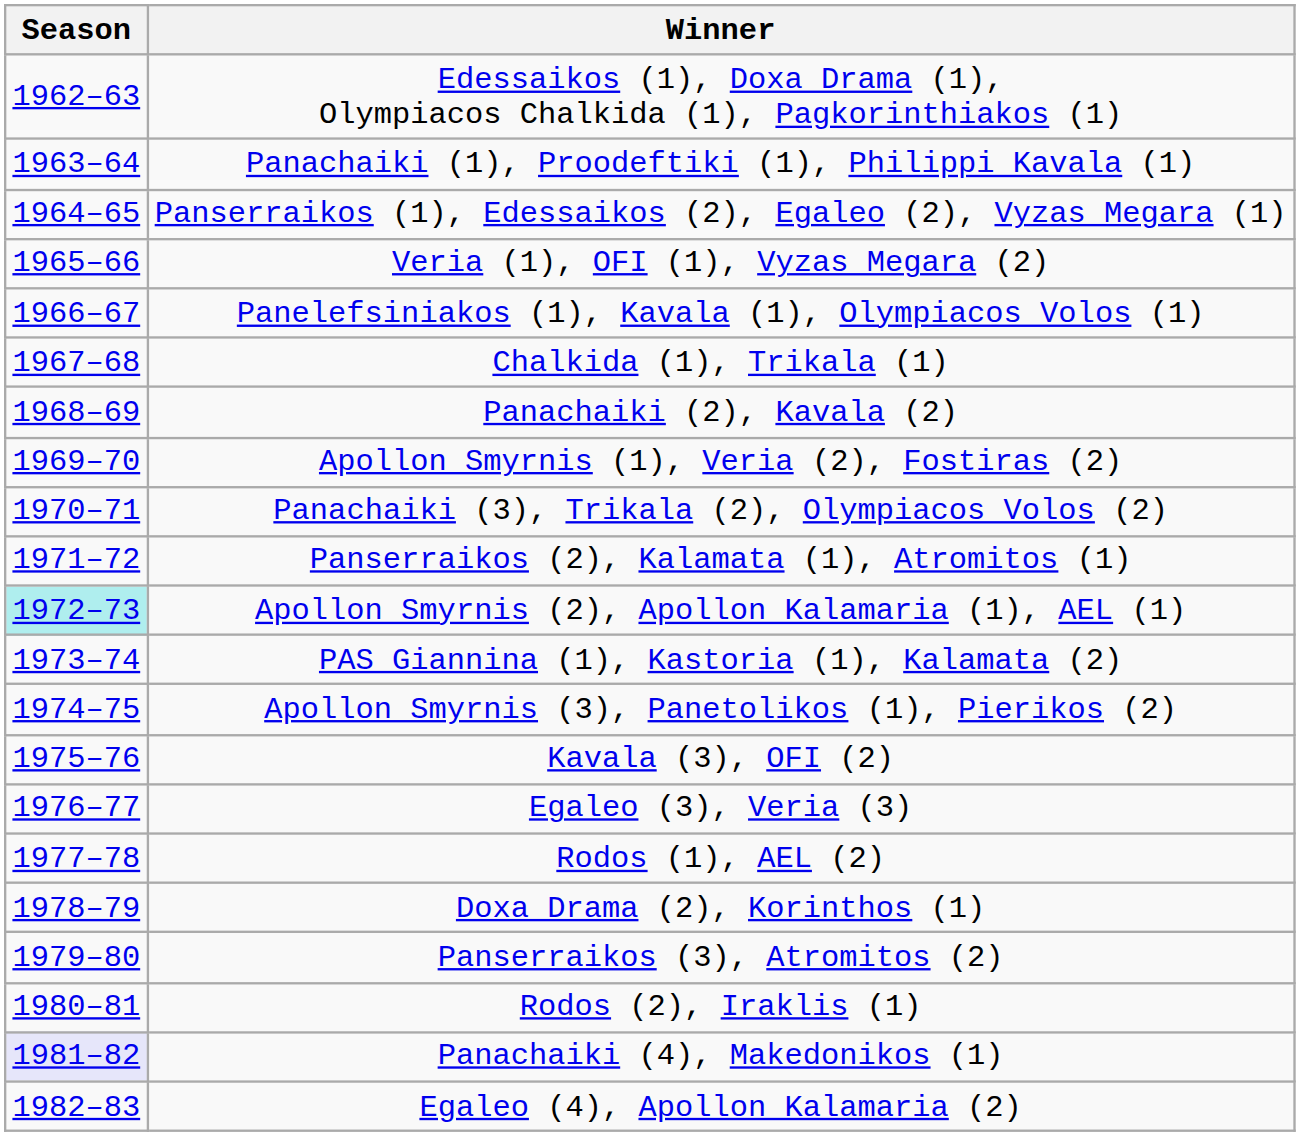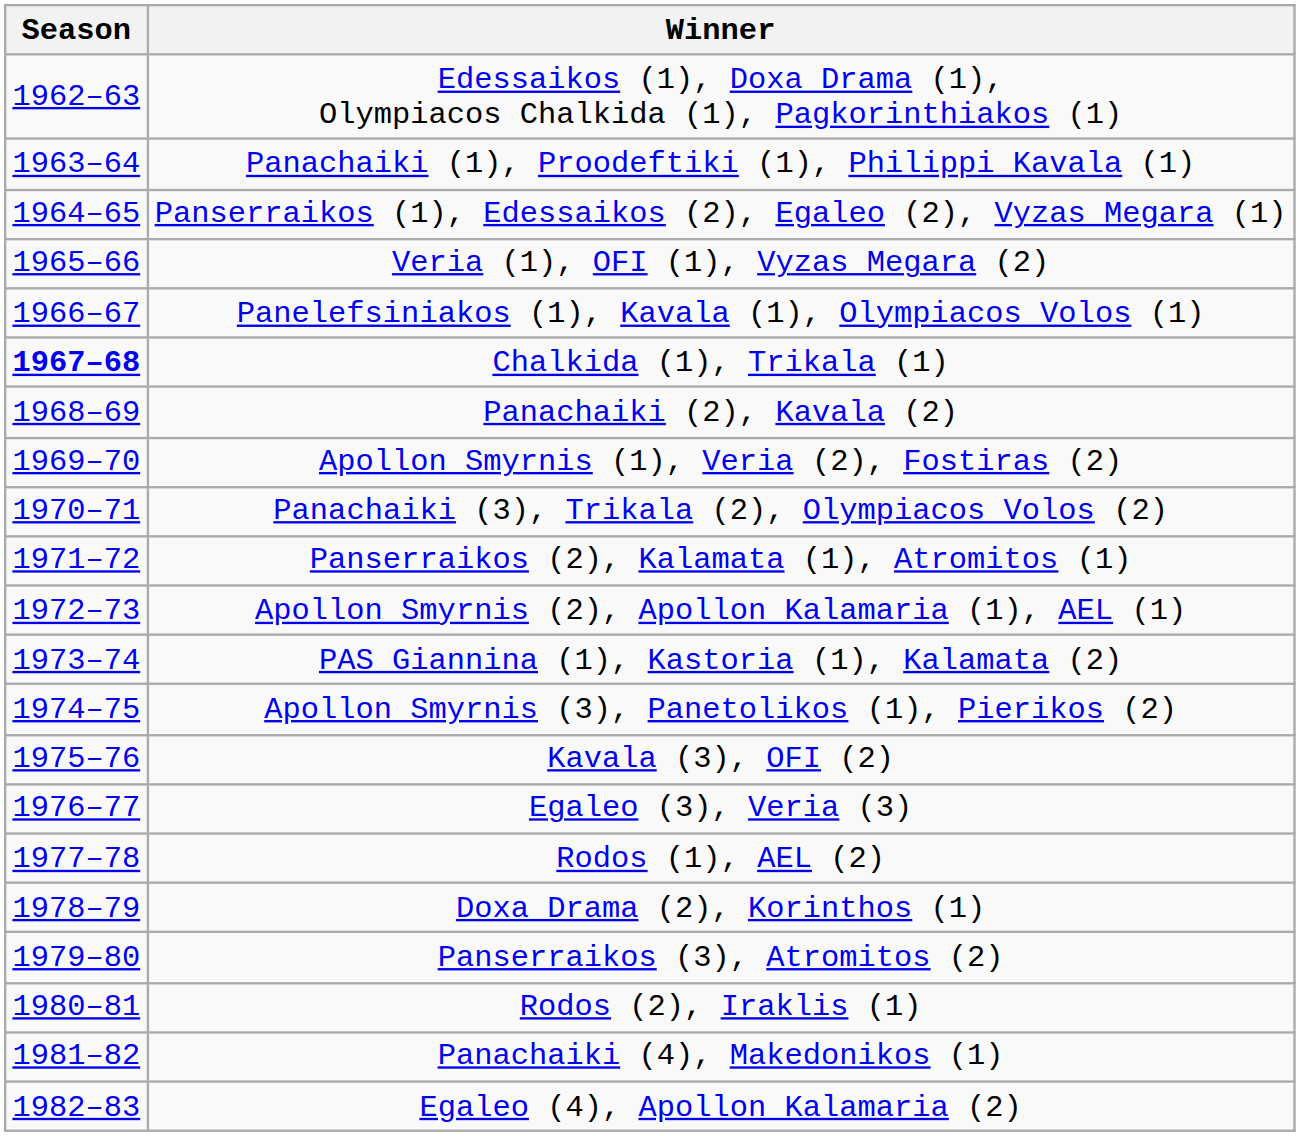(76, 363) normal -> (76, 363) bold
(76, 610) paleturquoise background -> (76, 610) no background
(76, 1057) lavender background -> (76, 1057) no background
